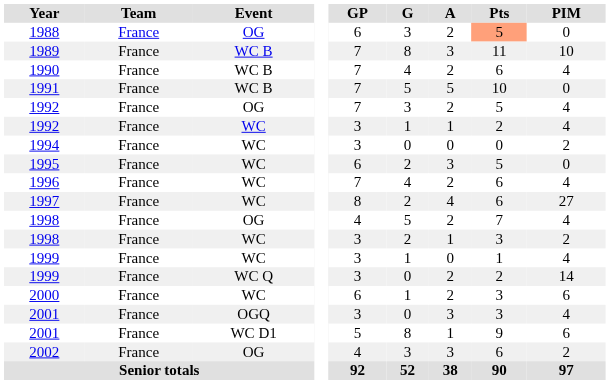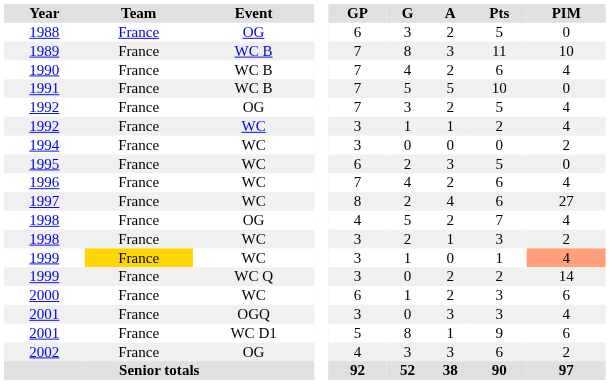(499, 32) lightsalmon background -> (499, 32) no background
(139, 257) no background -> (139, 257) gold background
(566, 257) no background -> (566, 257) lightsalmon background
